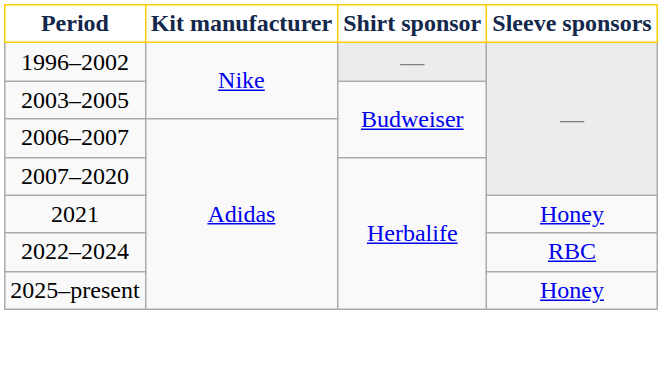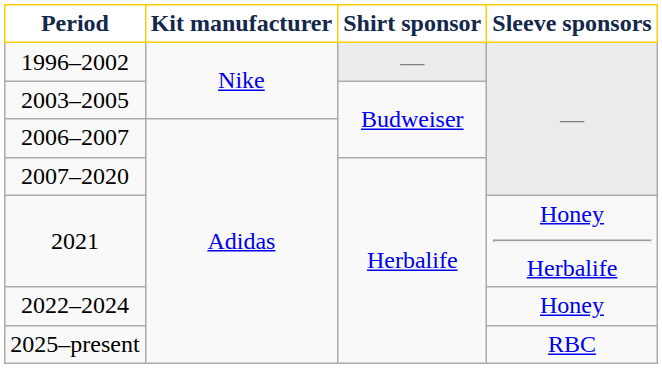(572, 213) Honey -> (572, 240) Honey Herbalife
(572, 251) RBC -> (572, 305) Honey
(572, 289) Honey -> (572, 343) RBC
